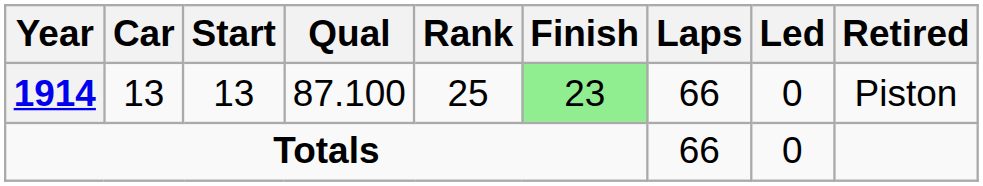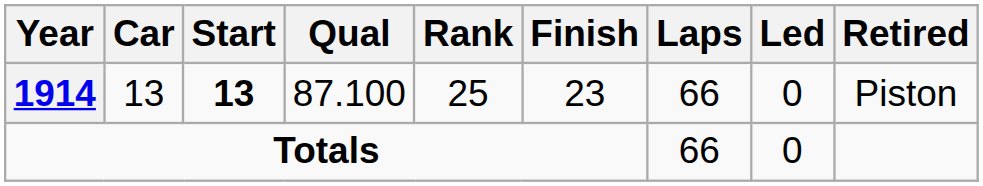(234, 92) normal -> (234, 92) bold
(585, 92) lightgreen background -> (585, 92) no background
